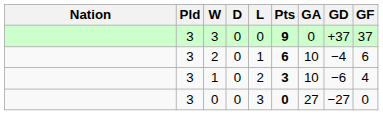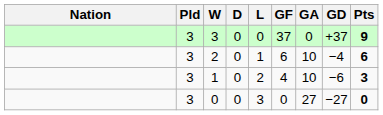columns swapped: (365, 15) <-> (285, 15)
